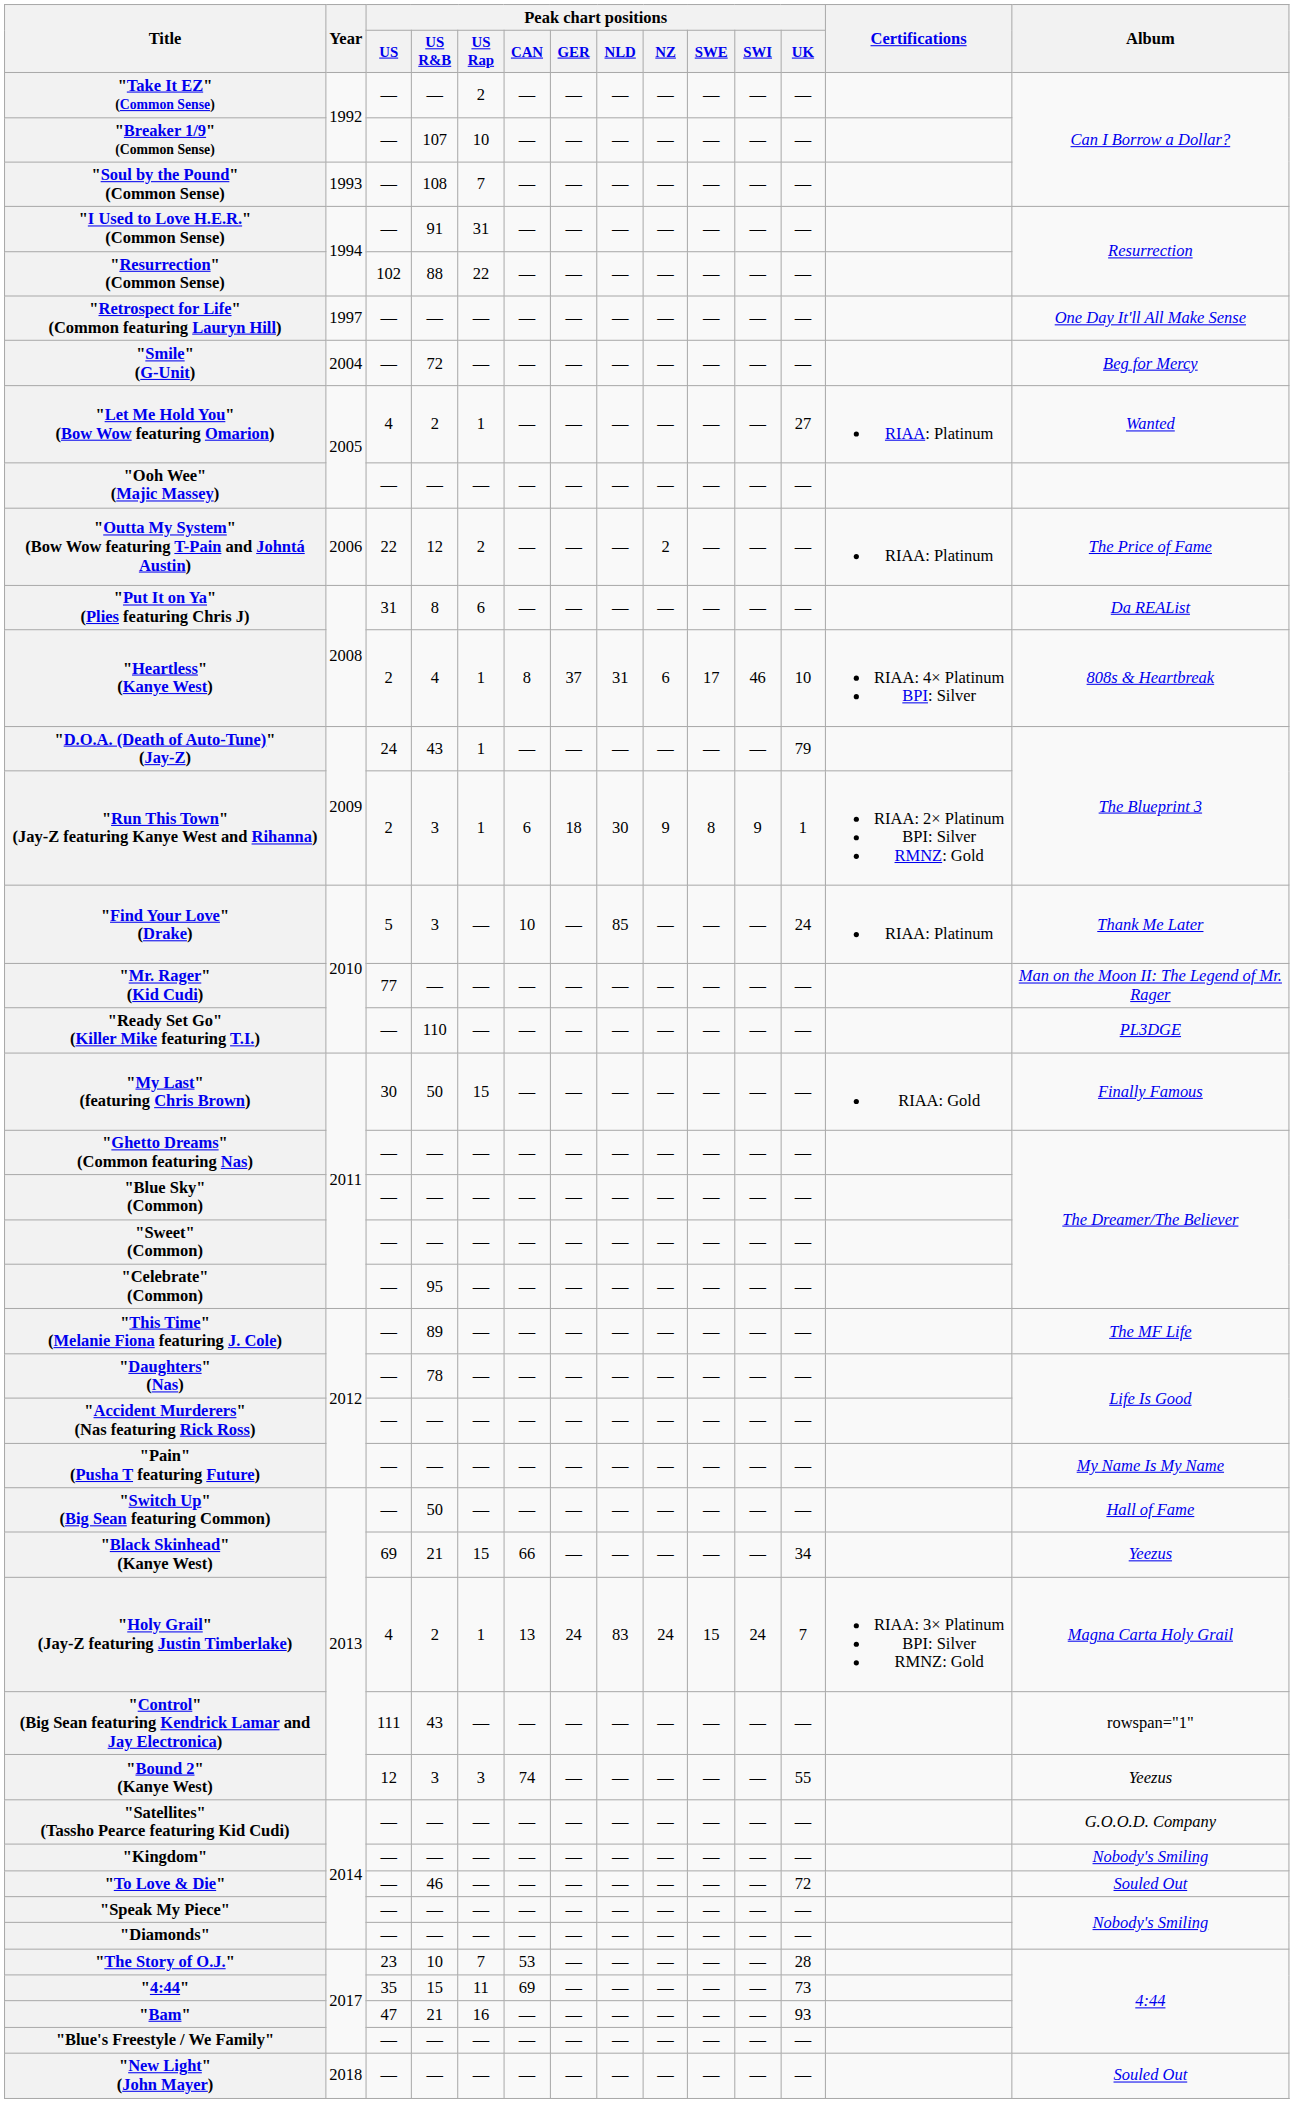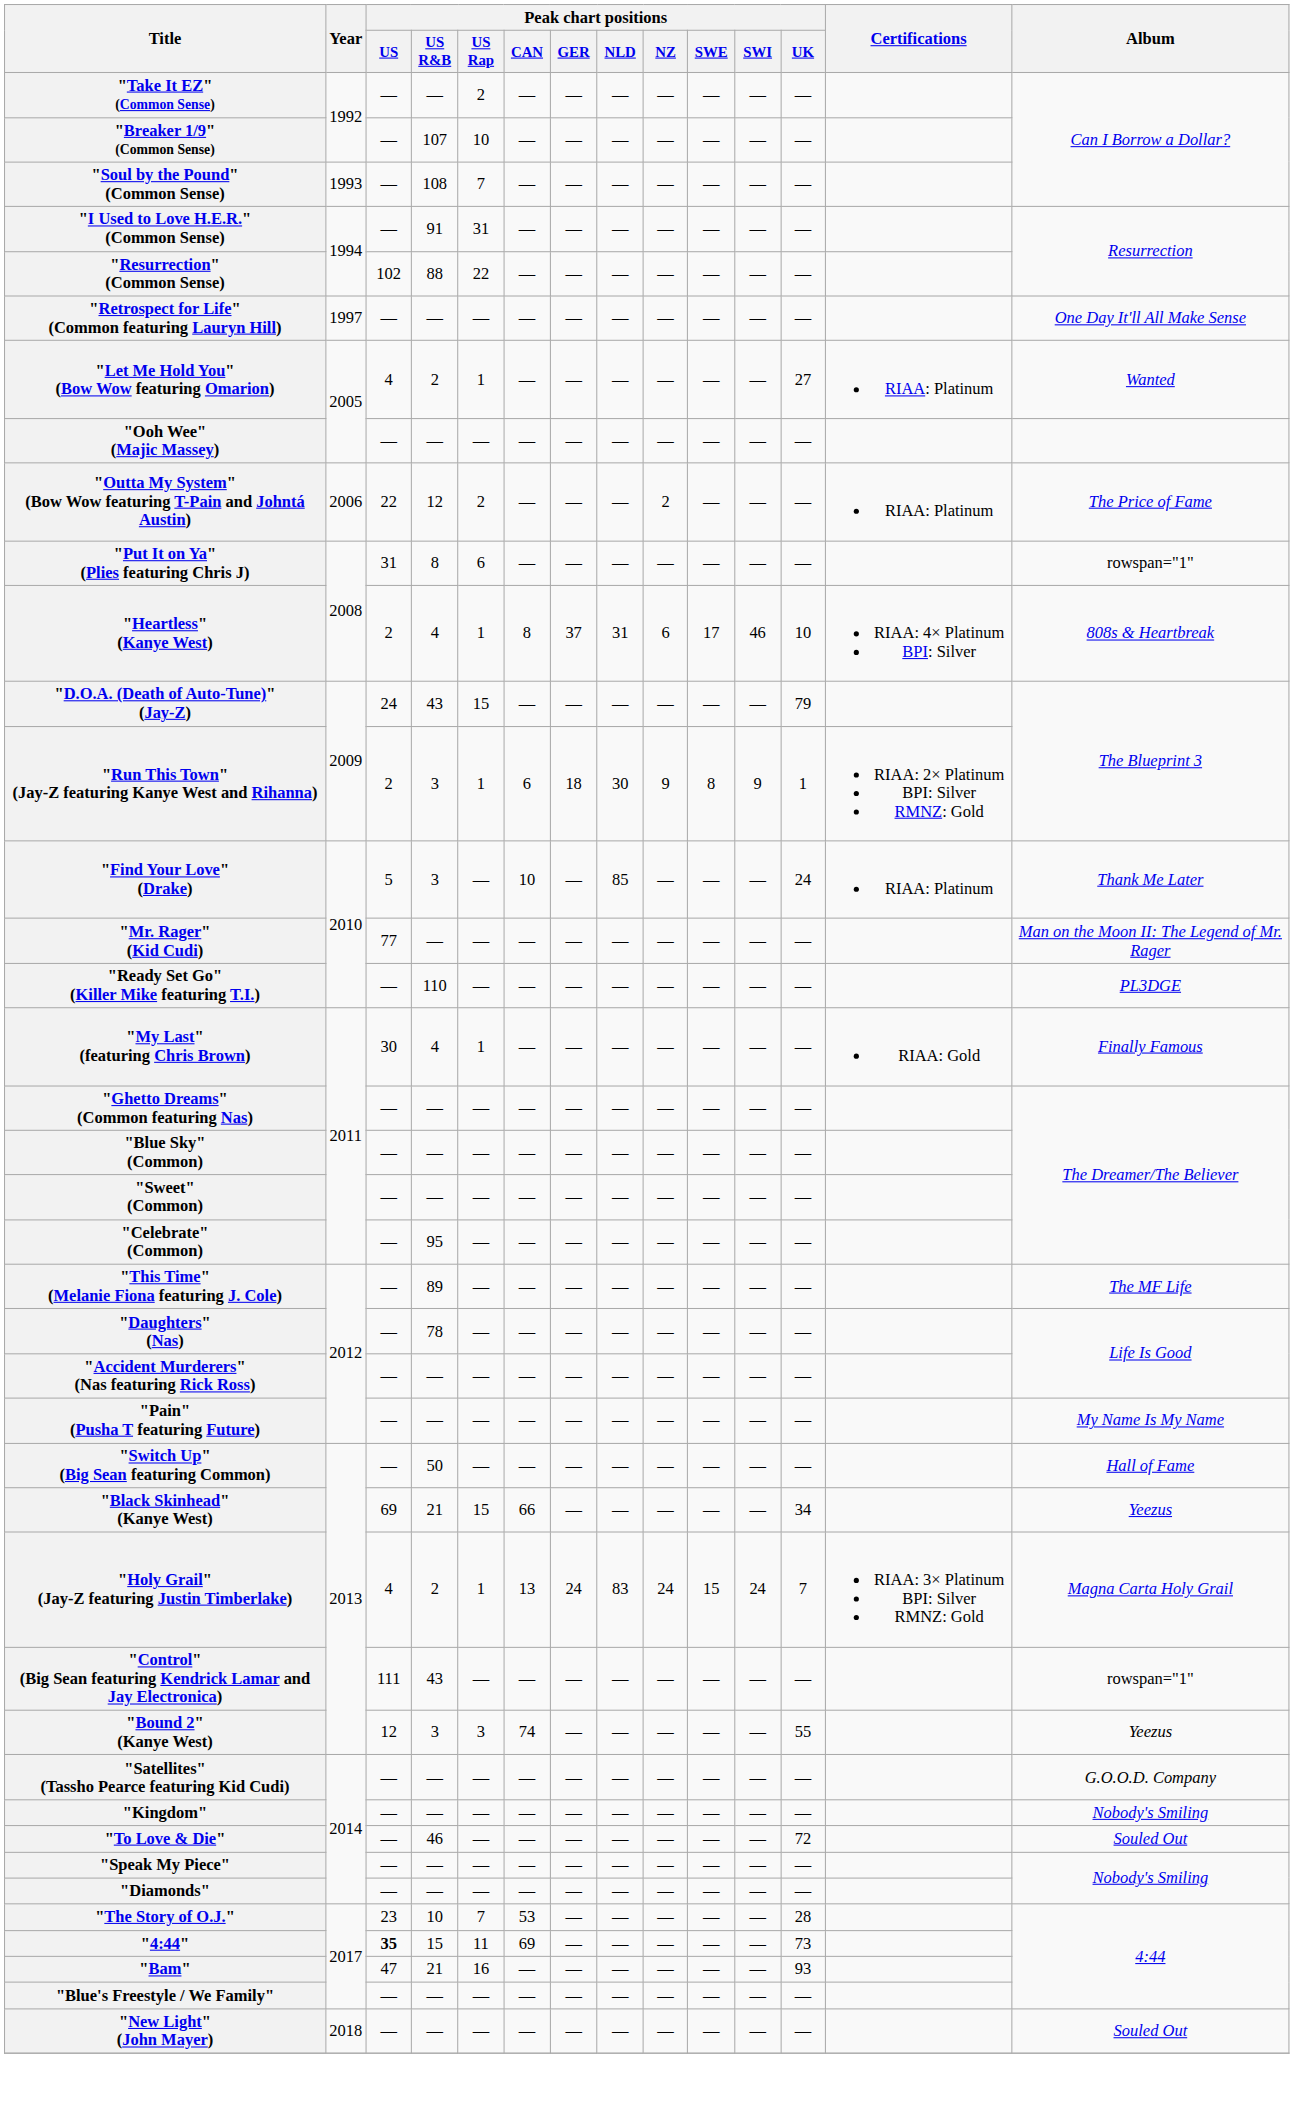- row: (165, 363)
(1150, 607) Da REAList -> (1150, 562) rowspan="1"
(481, 748) 1 -> (481, 703) 15
(435, 1091) 50 -> (435, 1046) 4
(481, 1091) 15 -> (481, 1046) 1
(389, 1987) normal -> (389, 1943) bold
